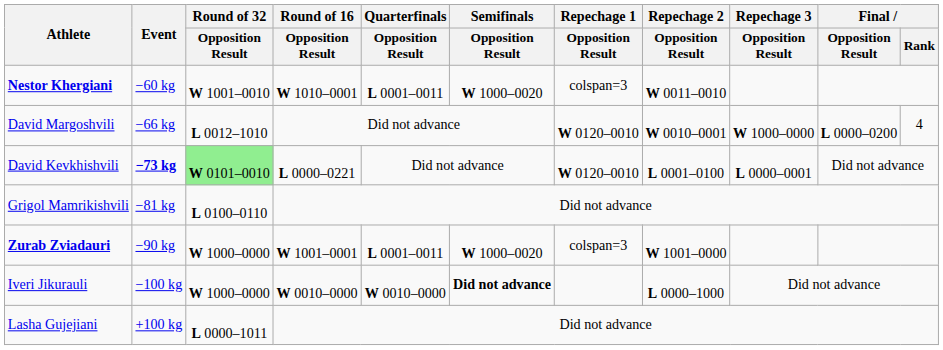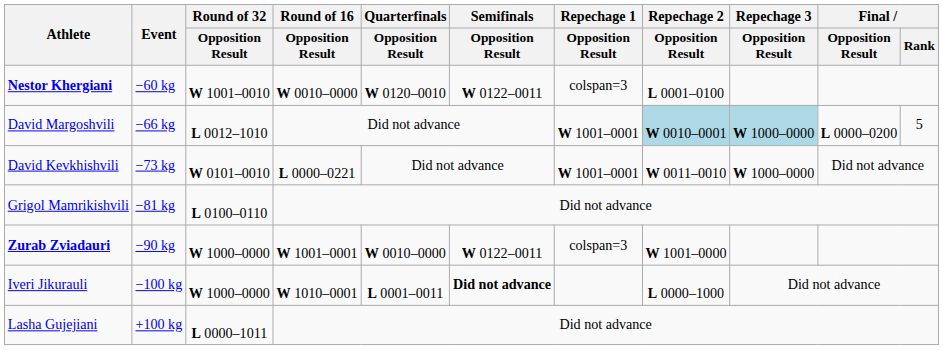(317, 94) W 1010–0001 -> (317, 94) W 0010–0000
(405, 94) L 0001–0011 -> (405, 94) W 0120–0010
(502, 94) W 1000–0020 -> (502, 94) W 0122–0011
(686, 94) W 0011–0010 -> (686, 94) L 0001–0100
(598, 134) W 0120–0010 -> (598, 134) W 1001–0001
(686, 134) no background -> (686, 134) lightblue background
(774, 134) no background -> (774, 134) lightblue background
(919, 125) 4 -> (919, 125) 5
(156, 165) bold -> (155, 165) normal
(229, 174) lightgreen background -> (229, 174) no background
(598, 174) W 0120–0010 -> (598, 174) W 1001–0001
(686, 174) L 0001–0100 -> (686, 174) W 0011–0010
(774, 174) L 0000–0001 -> (774, 174) W 1000–0000
(405, 253) L 0001–0011 -> (405, 253) W 0010–0000
(502, 253) W 1000–0020 -> (502, 253) W 0122–0011
(317, 293) W 0010–0000 -> (317, 293) W 1010–0001
(405, 293) W 0010–0000 -> (405, 293) L 0001–0011
